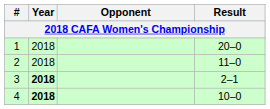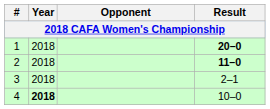(230, 46) normal -> (230, 46) bold
(230, 63) normal -> (230, 63) bold
(43, 79) bold -> (43, 79) normal
